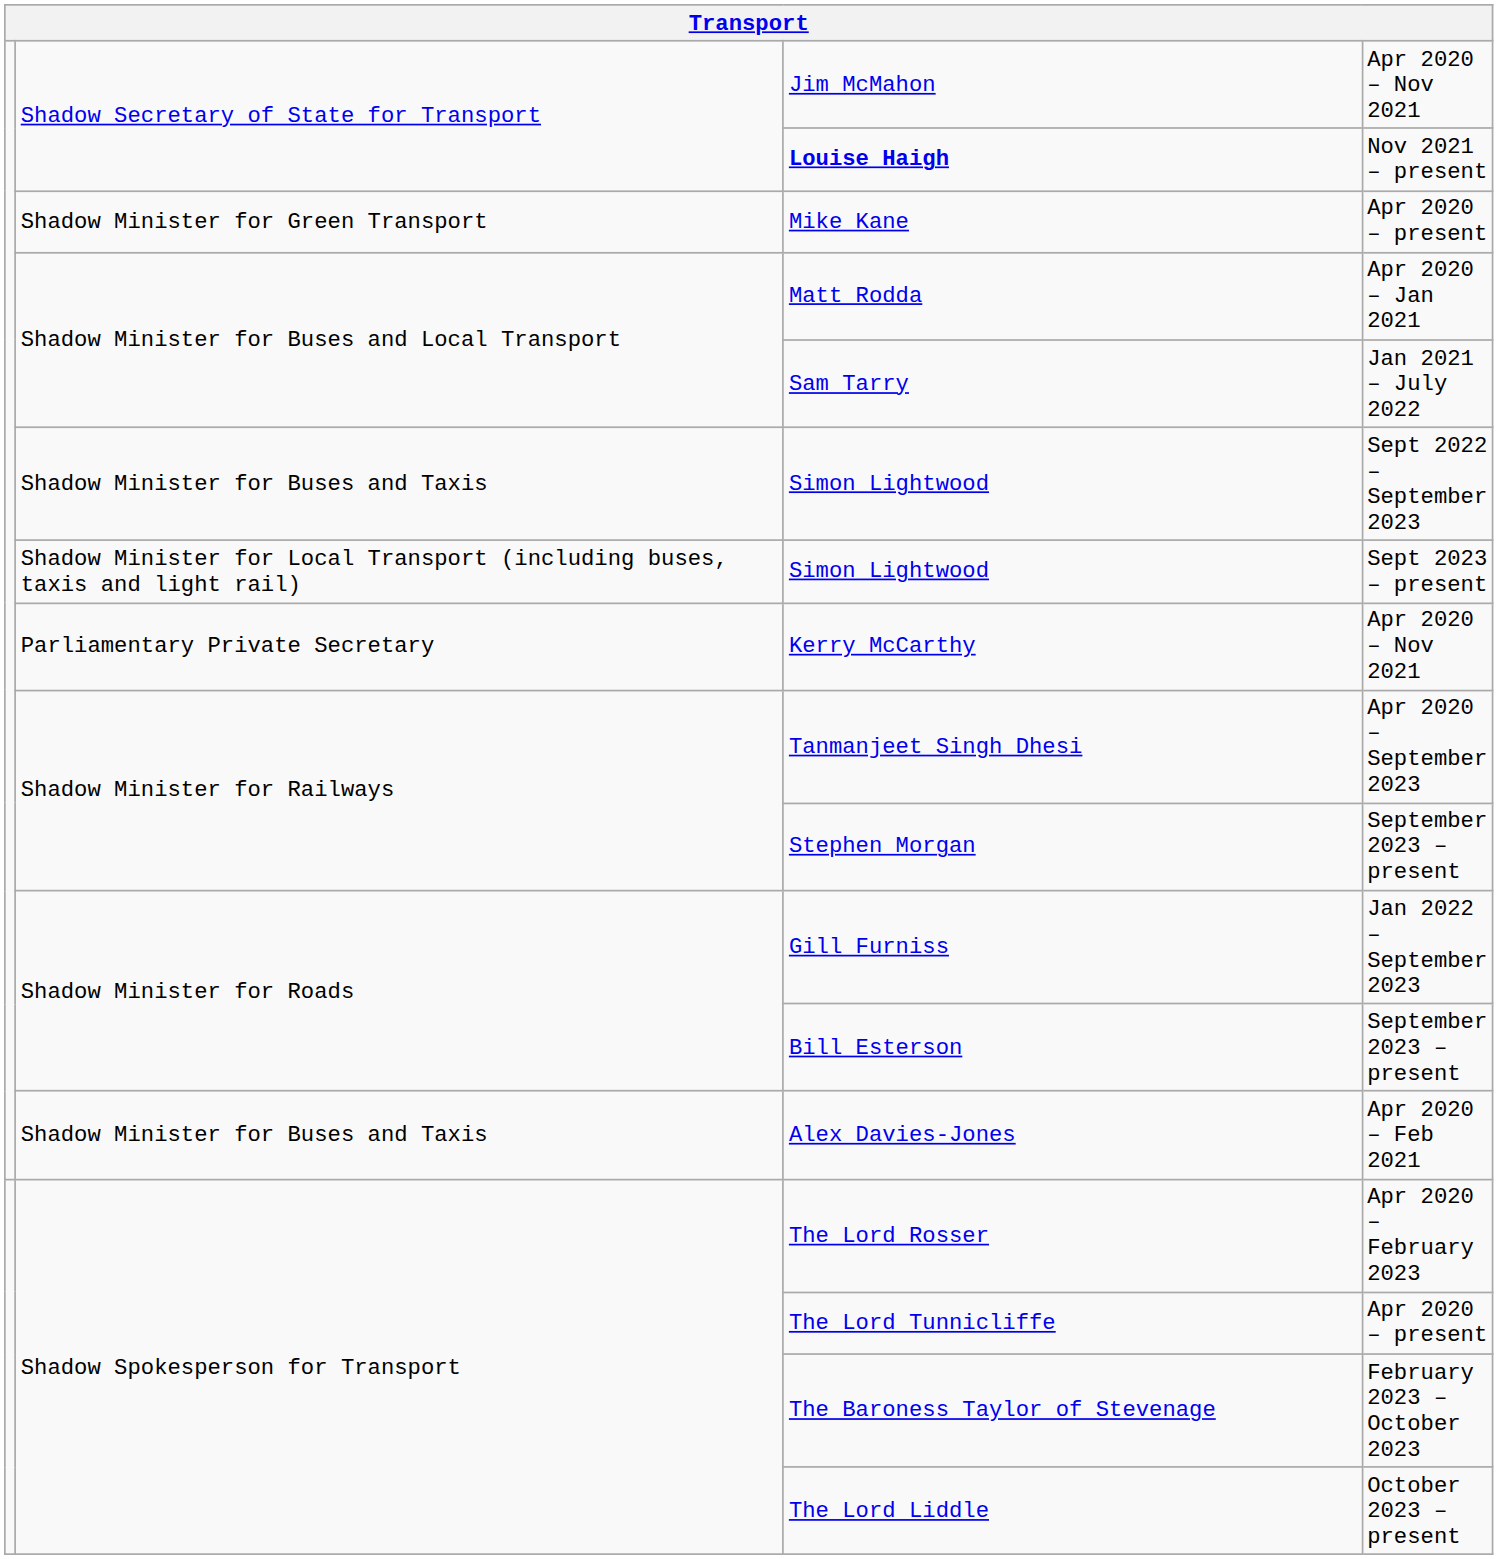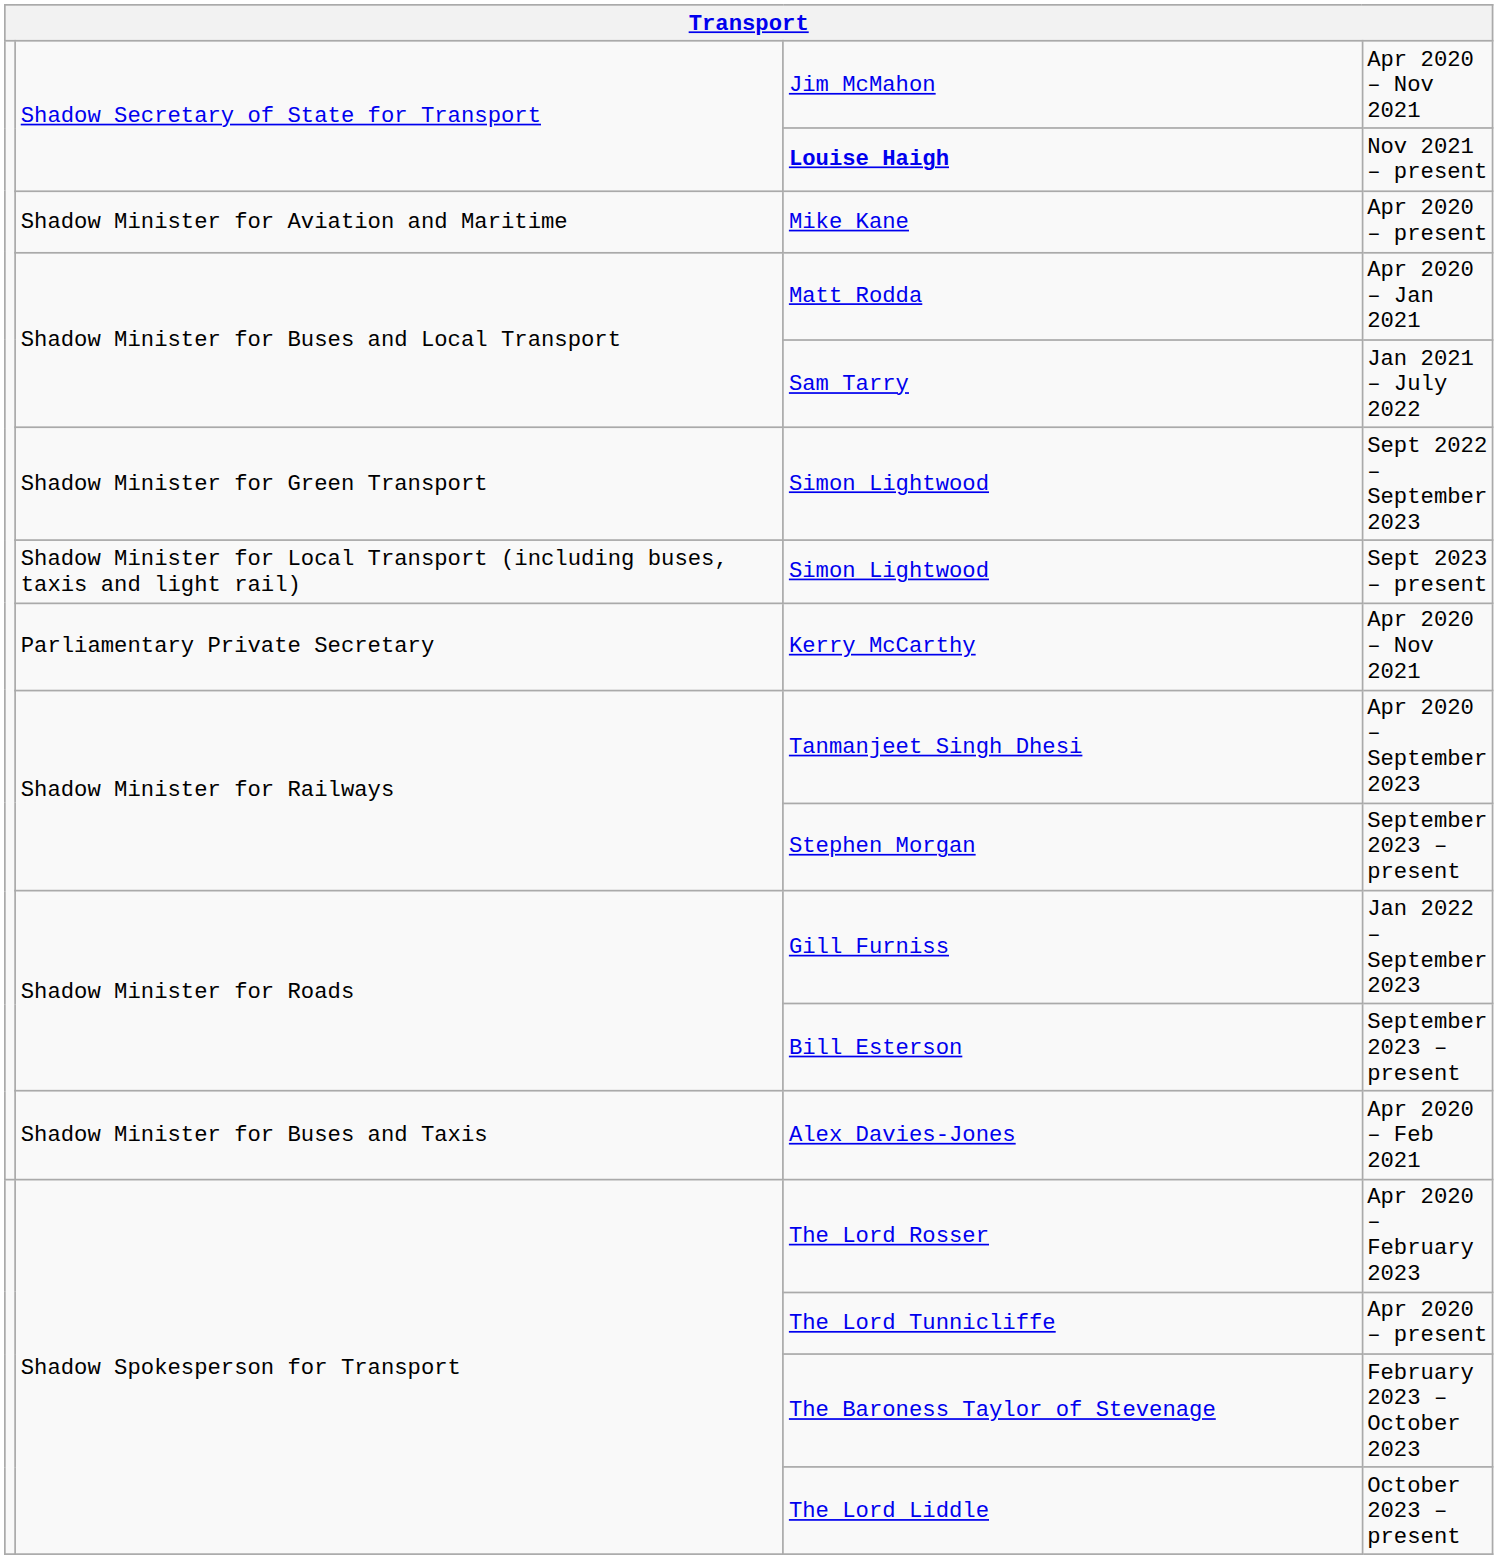(254, 221) Shadow Minister for Green Transport -> (294, 221) Shadow Minister for Aviation and Maritime
(254, 484) Shadow Minister for Buses and Taxis -> (254, 484) Shadow Minister for Green Transport
